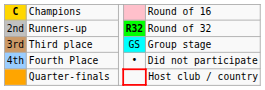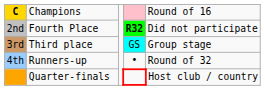(58, 29) Runners-up -> (64, 29) Fourth Place
(180, 29) Round of 32 -> (203, 29) Did not participate
(64, 61) Fourth Place -> (58, 61) Runners-up
(203, 61) Did not participate -> (180, 61) Round of 32
